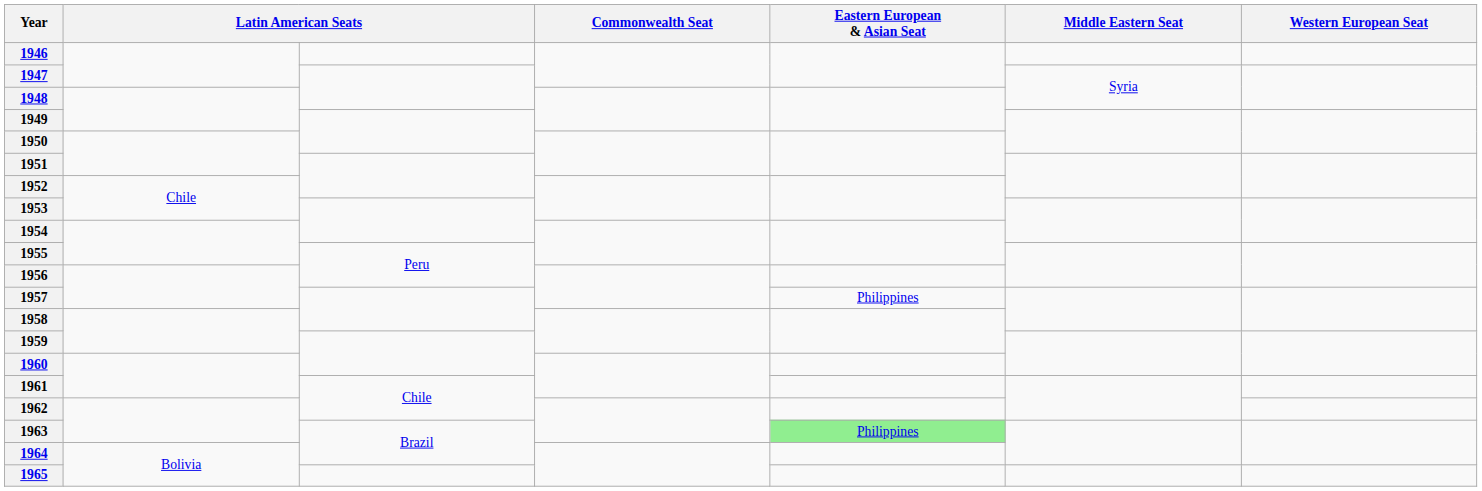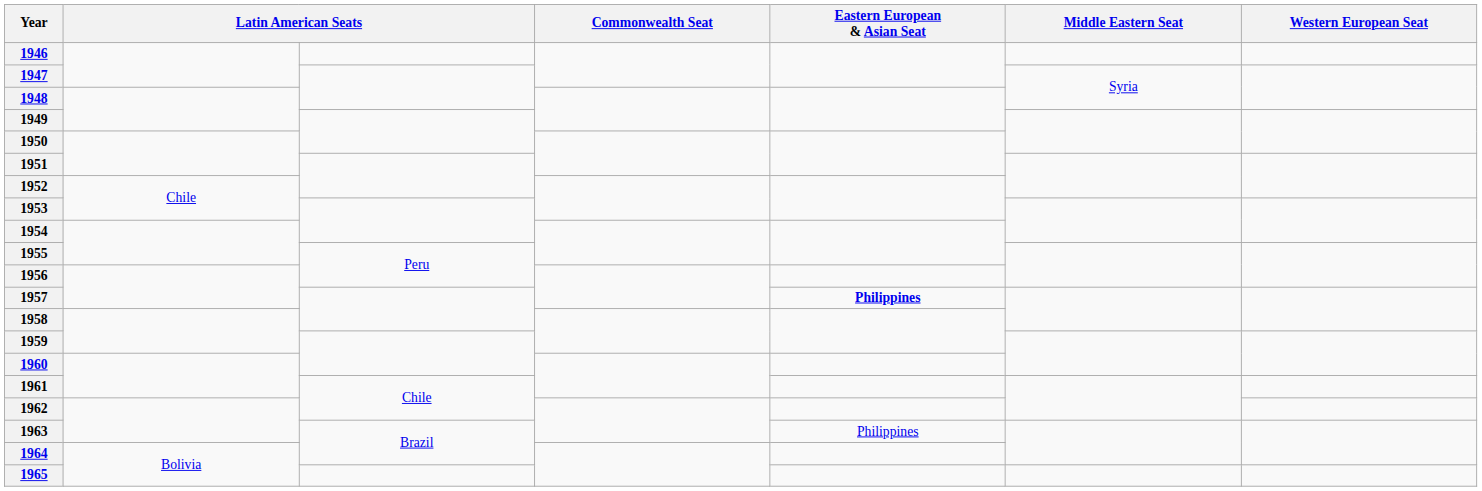(888, 297) normal -> (888, 297) bold
(888, 430) lightgreen background -> (888, 430) no background
